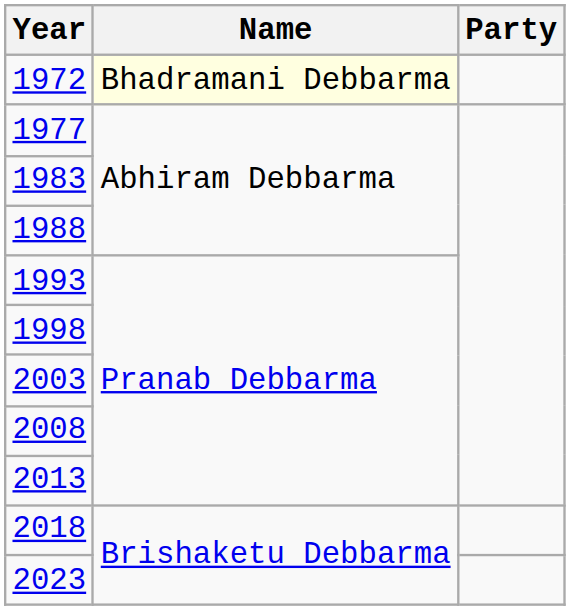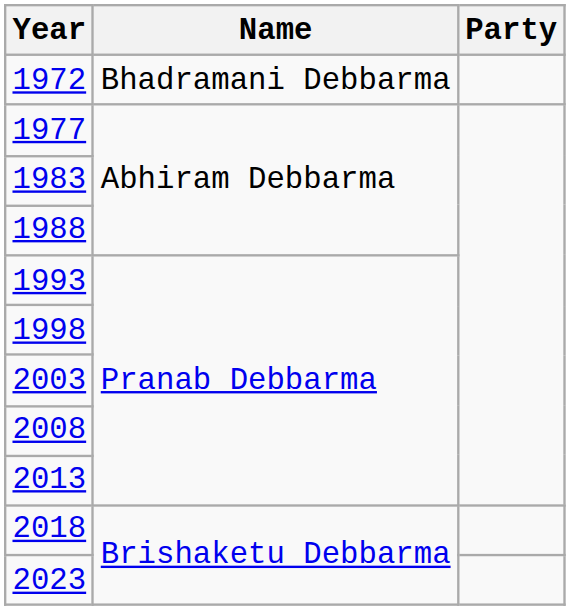(276, 80) lightyellow background -> (276, 80) no background
